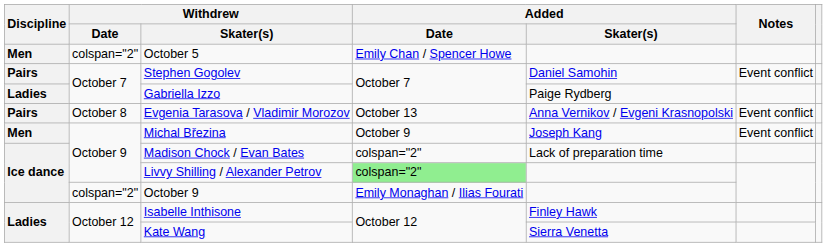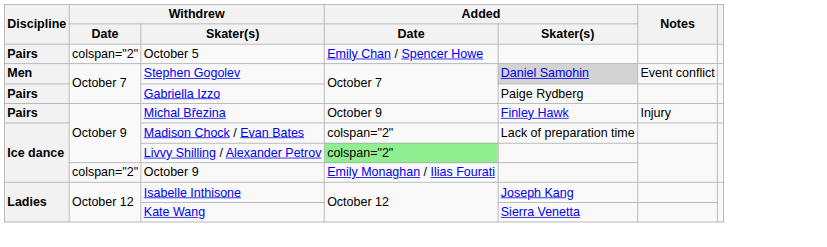(20, 53) Men -> (23, 53) Pairs
(23, 73) Pairs -> (20, 73) Men
(573, 73) no background -> (545, 73) lightgrey background
(27, 93) Ladies -> (23, 93) Pairs
- row: (247, 113)
(20, 133) Men -> (23, 113) Pairs
(565, 133) Joseph Kang -> (535, 113) Finley Hawk
(776, 133) Event conflict -> (656, 113) Injury
(563, 212) Finley Hawk -> (537, 192) Joseph Kang
